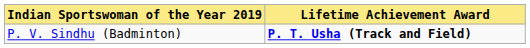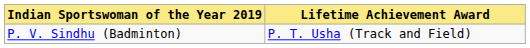(370, 34) bold -> (370, 34) normal
